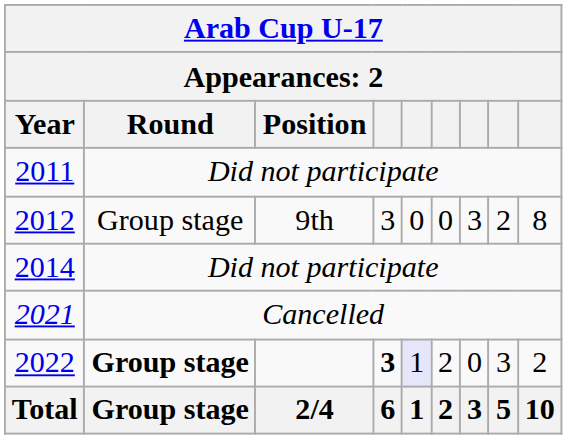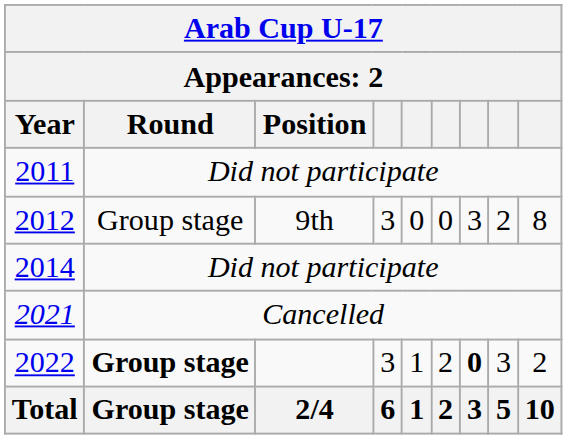(388, 362) bold -> (388, 362) normal
(417, 362) lavender background -> (417, 362) no background
(474, 362) normal -> (474, 362) bold
